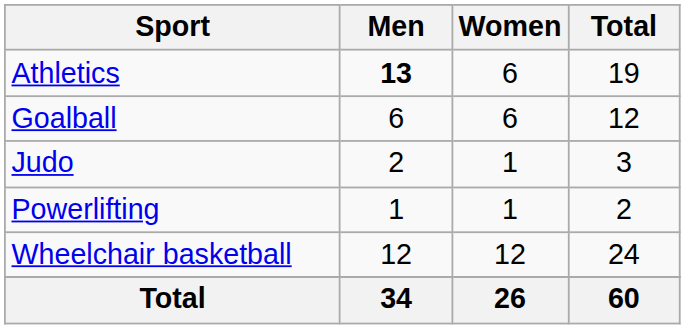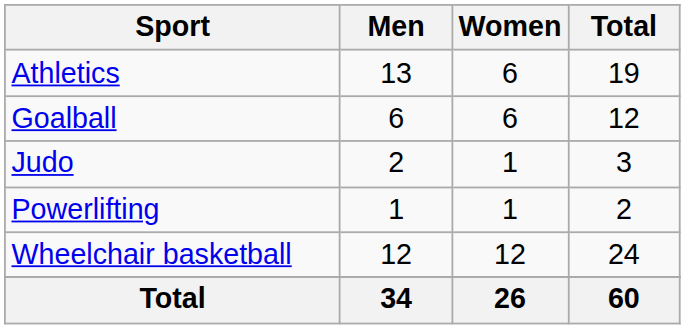(396, 72) bold -> (396, 72) normal
